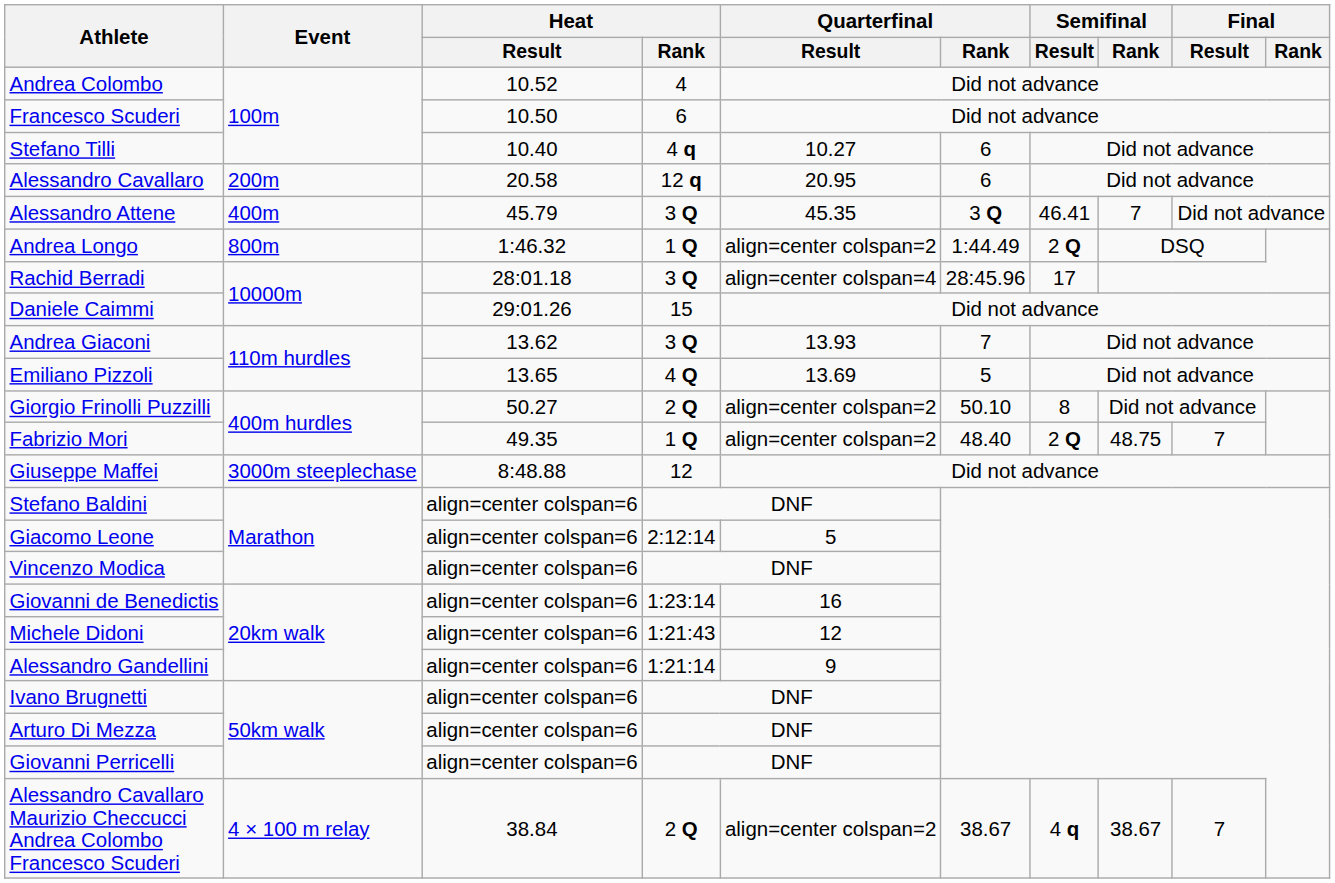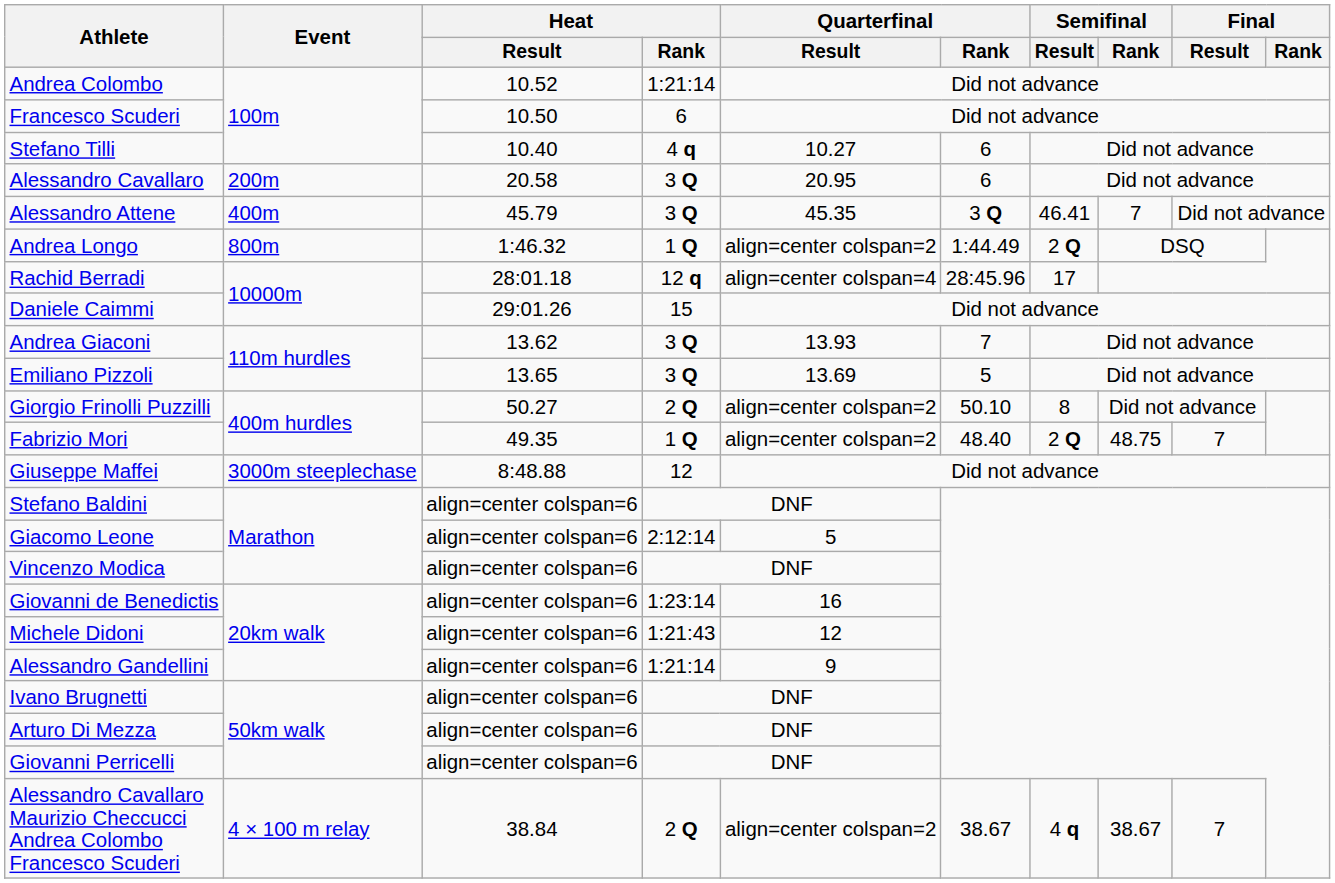(681, 84) 4 -> (681, 84) 1:21:14
(681, 181) 12 q -> (681, 181) 3 Q
(681, 278) 3 Q -> (681, 278) 12 q
(681, 375) 4 Q -> (681, 375) 3 Q
